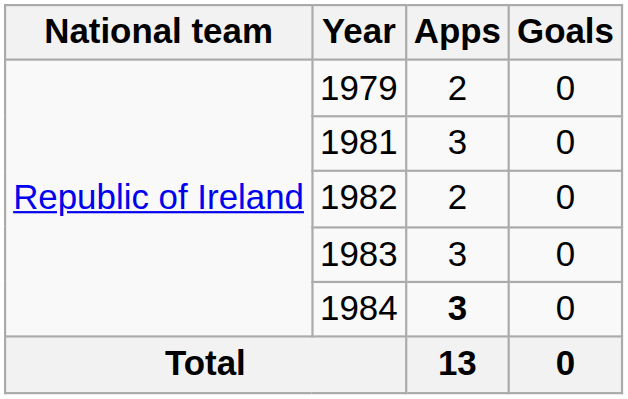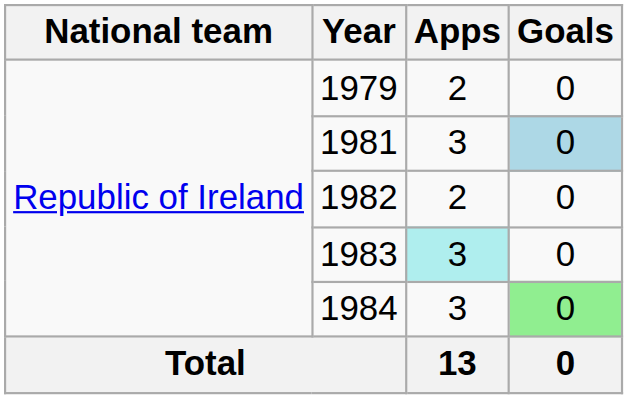(565, 142) no background -> (565, 142) lightblue background
(457, 253) no background -> (457, 253) paleturquoise background
(457, 308) bold -> (457, 308) normal
(565, 308) no background -> (565, 308) lightgreen background
